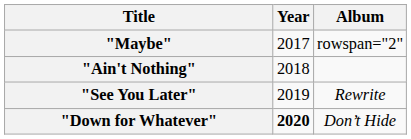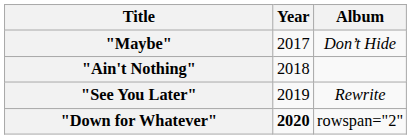(360, 43) rowspan="2" -> (360, 43) Don’t Hide
(360, 120) Don’t Hide -> (360, 120) rowspan="2"
